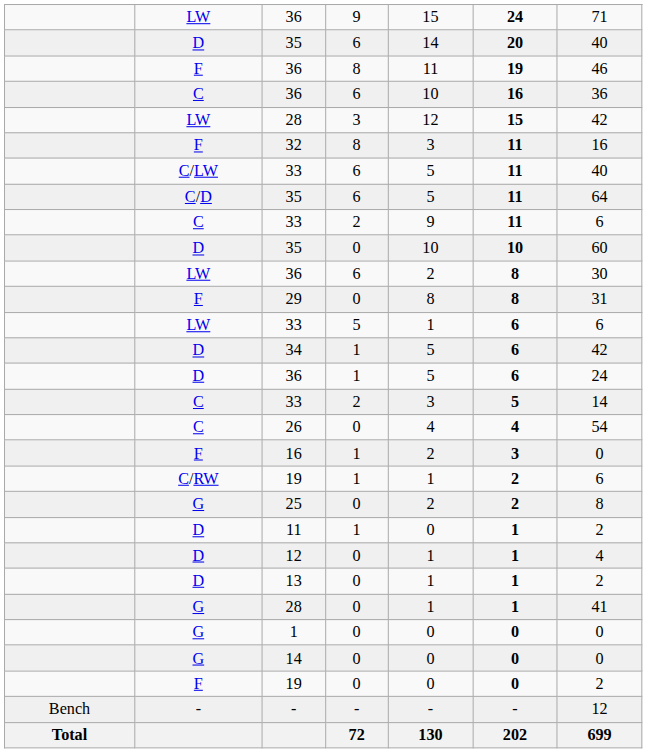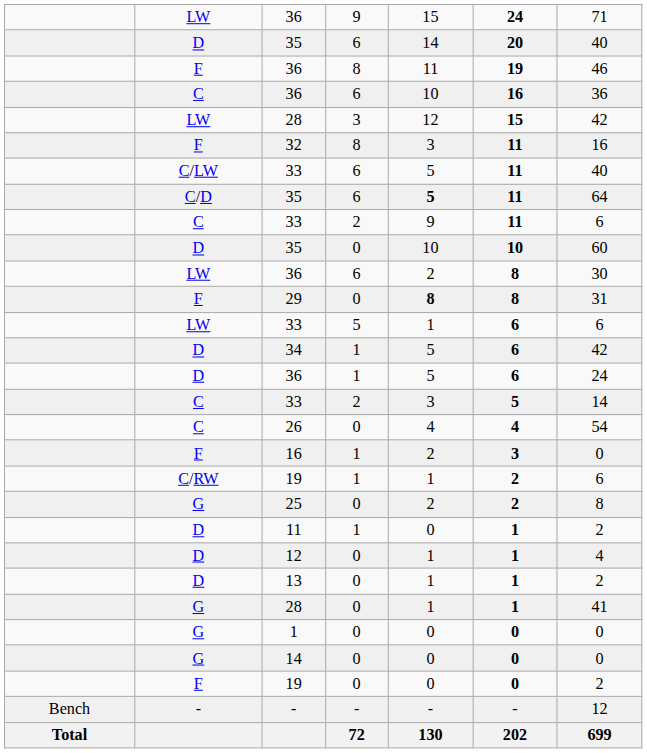(430, 196) normal -> (430, 196) bold
(430, 299) normal -> (430, 299) bold
